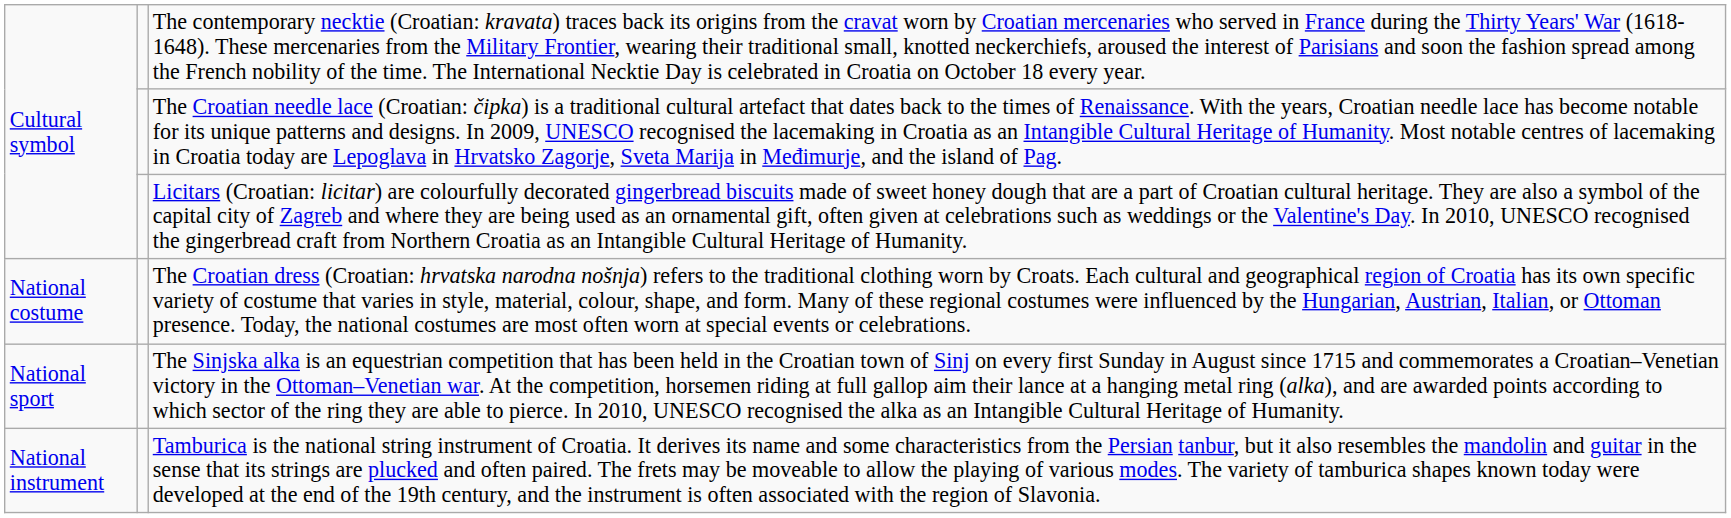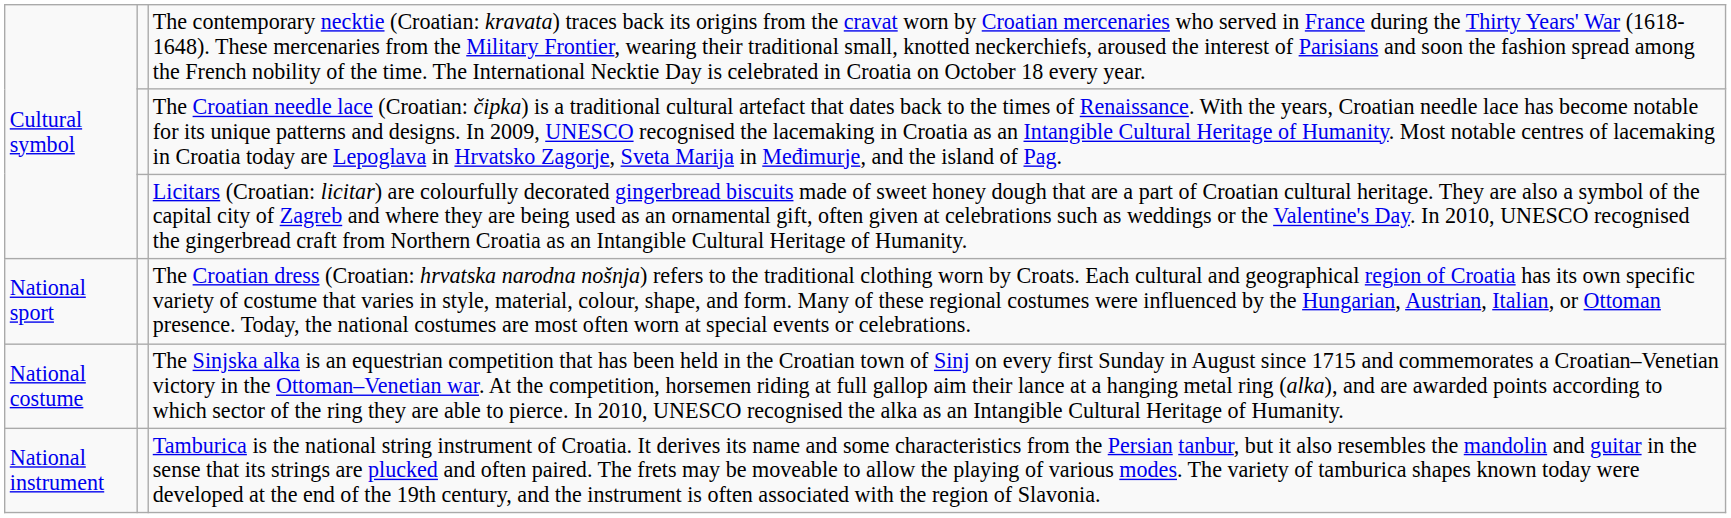(48, 300) National costume -> (48, 300) National sport
(48, 385) National sport -> (48, 385) National costume
